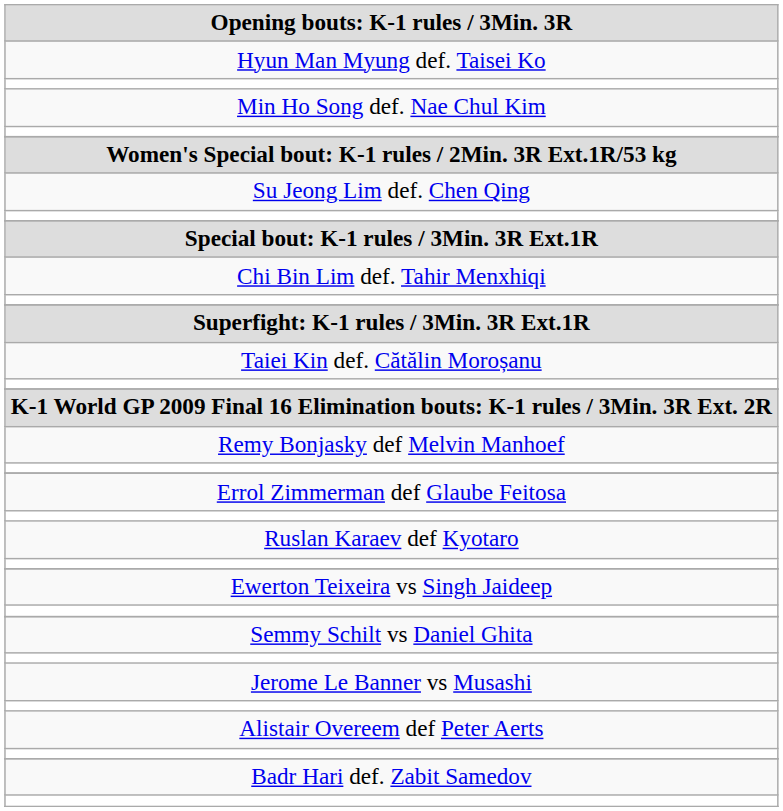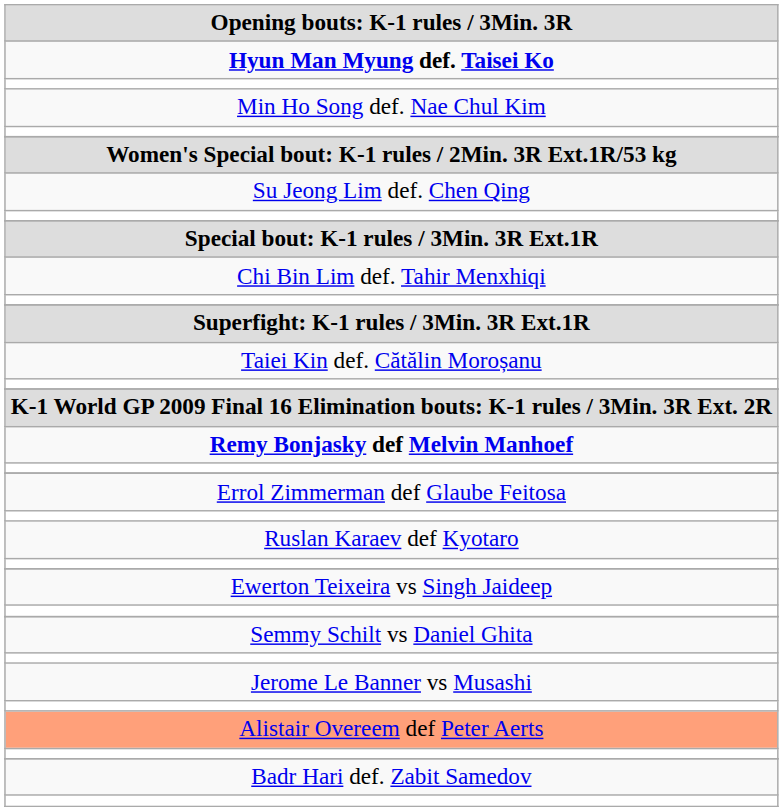(391, 59) normal -> (391, 59) bold
(391, 444) normal -> (391, 444) bold
(391, 729) no background -> (391, 729) lightsalmon background
